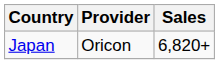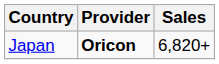(106, 44) normal -> (109, 44) bold
